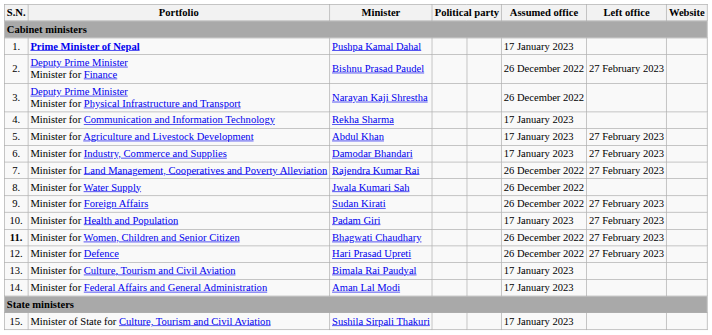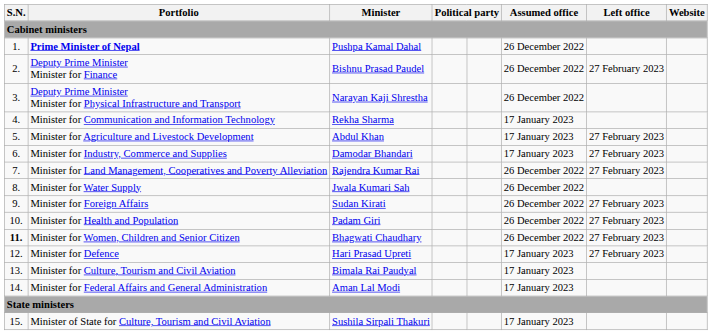(539, 46) 17 January 2023 -> (544, 46) 26 December 2022
(539, 220) 17 January 2023 -> (544, 220) 26 December 2022
(544, 254) 26 December 2022 -> (539, 254) 17 January 2023
